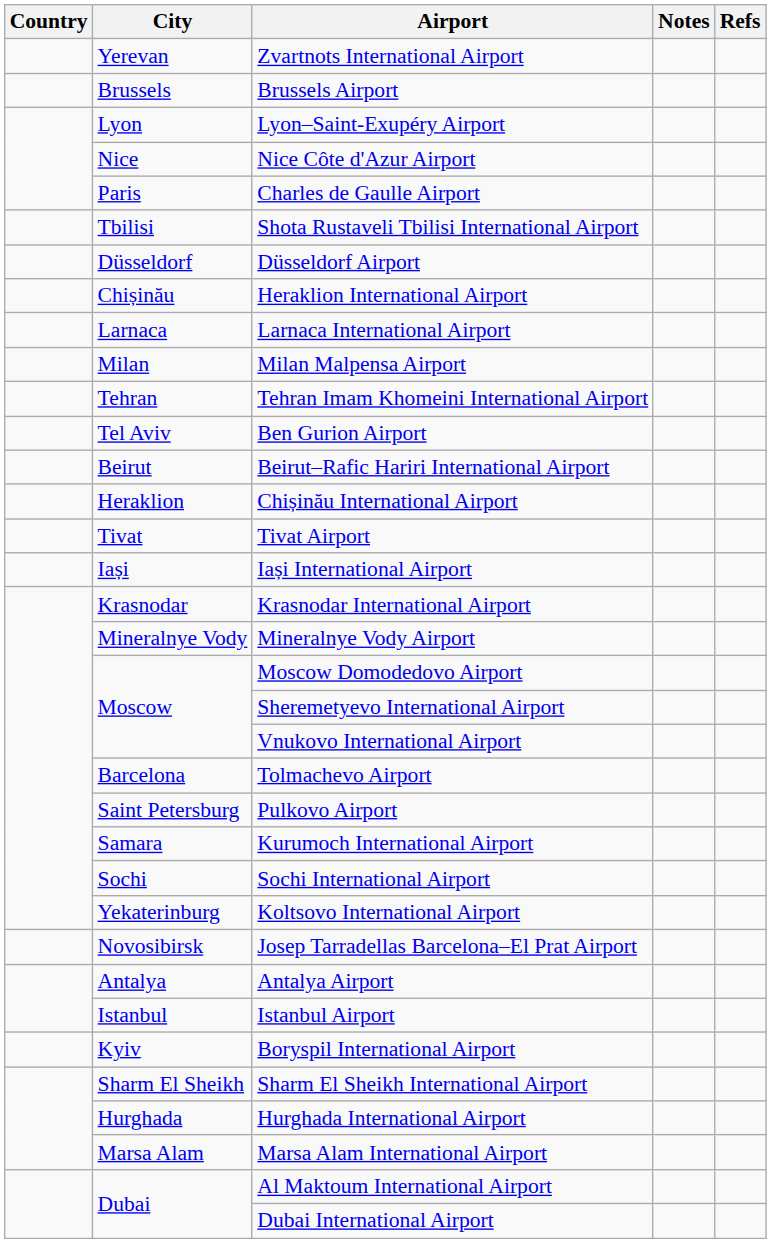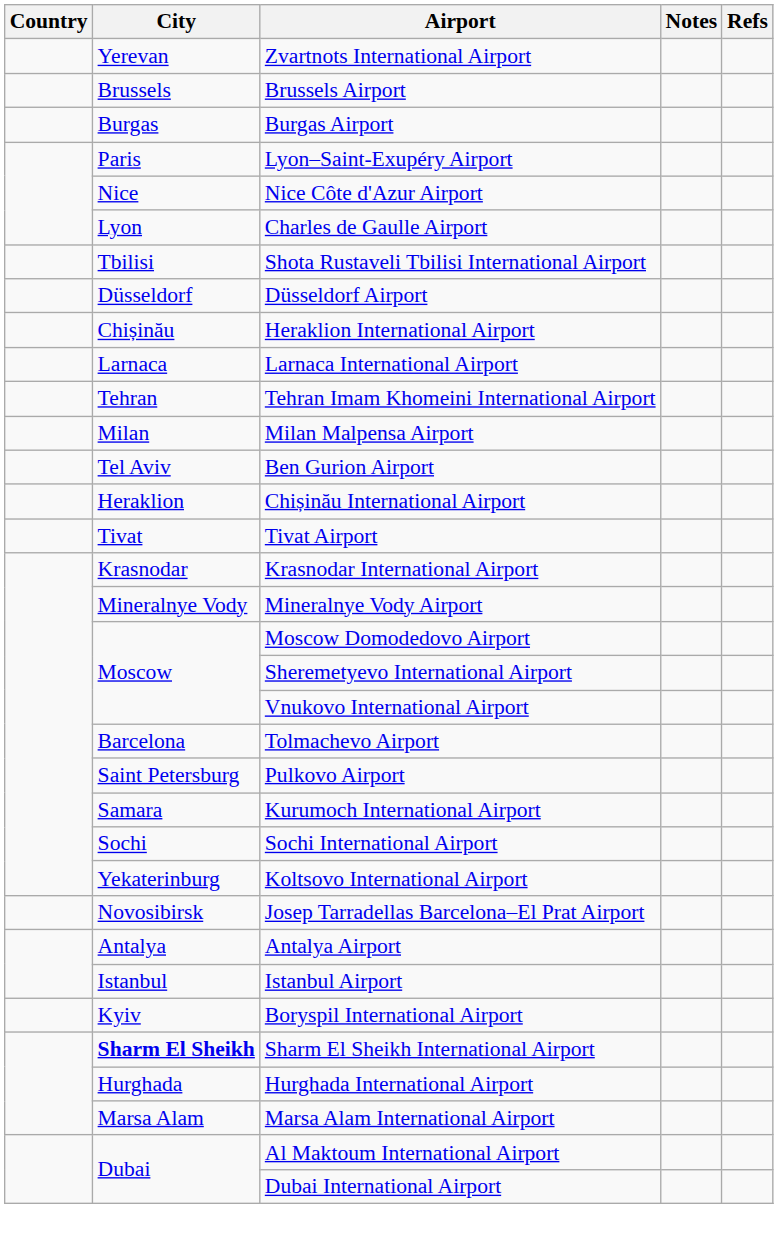+ row: (329, 124)
(120, 124) Lyon -> (119, 158) Paris
(119, 192) Paris -> (120, 227) Lyon
rows swapped: (453, 398) <-> (362, 364)
- row: (433, 466)
- row: (365, 569)
(171, 1083) normal -> (176, 1049) bold
